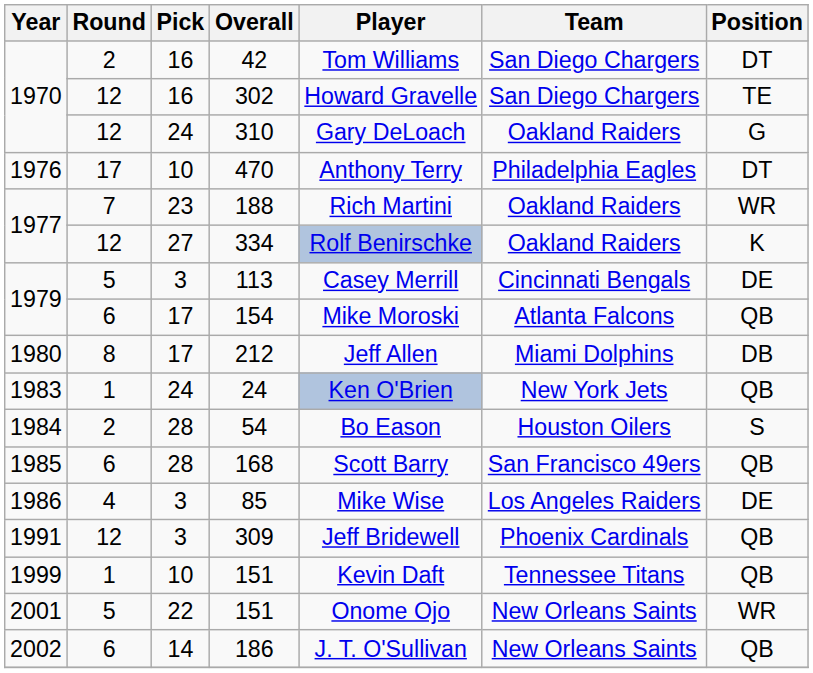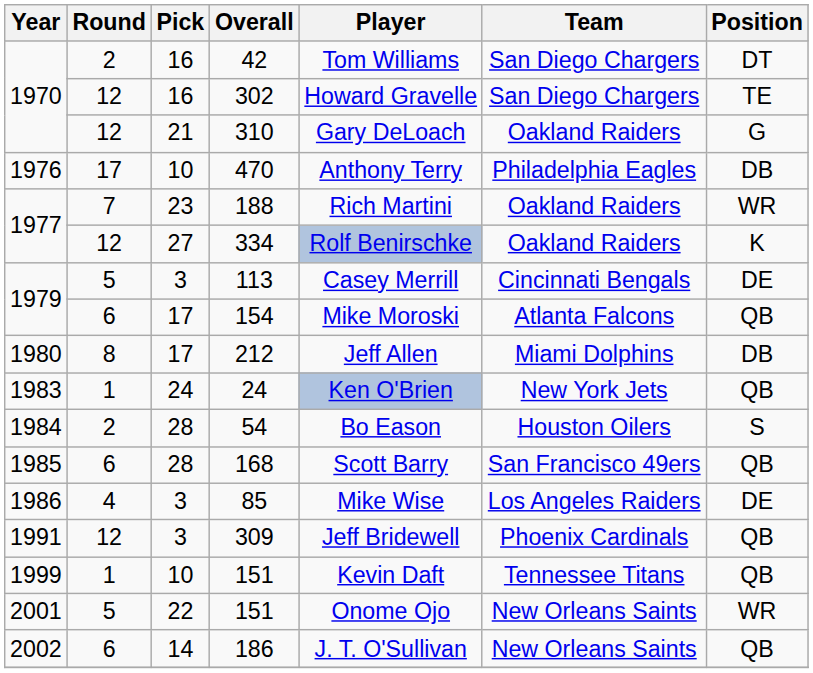(180, 133) 24 -> (180, 133) 21
(757, 170) DT -> (757, 170) DB
